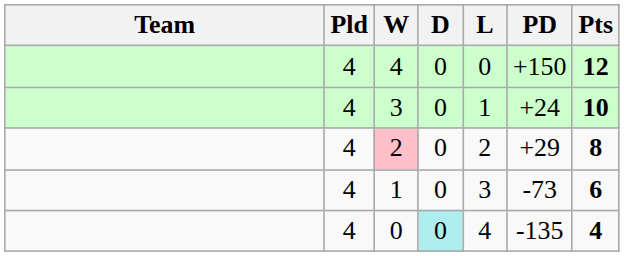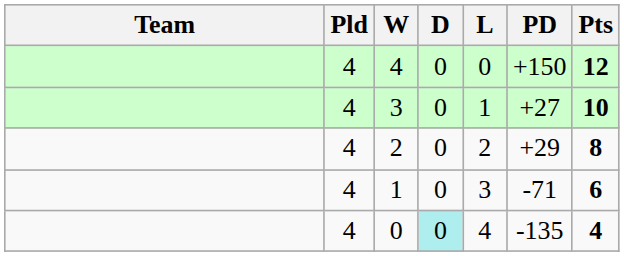(540, 107) +24 -> (540, 107) +27
(396, 148) pink background -> (396, 148) no background
(540, 189) -73 -> (540, 189) -71
